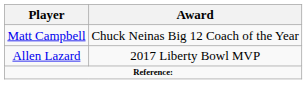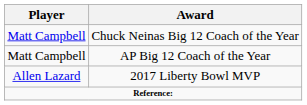+ row: (195, 55)
